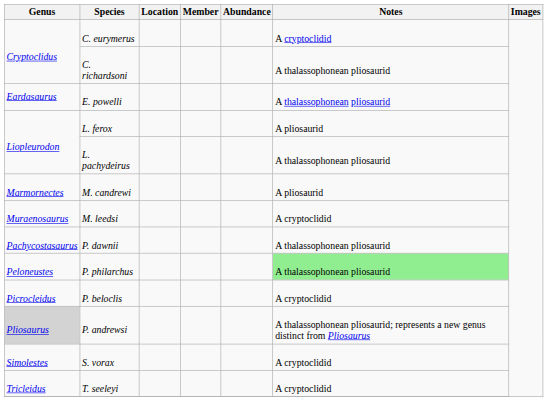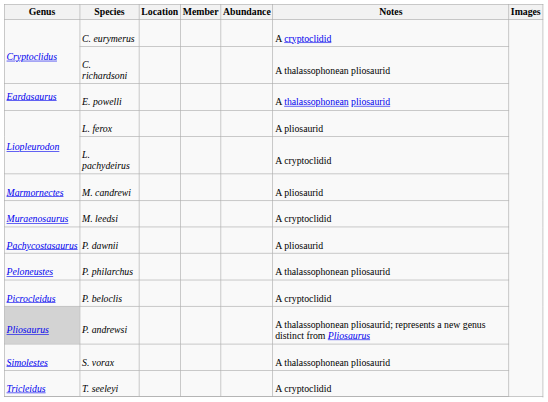(333, 161) A thalassophonean pliosaurid -> (303, 161) A cryptoclidid
(333, 245) A thalassophonean pliosaurid -> (299, 245) A pliosaurid
(333, 272) lightgreen background -> (333, 272) no background
(303, 362) A cryptoclidid -> (333, 362) A thalassophonean pliosaurid
